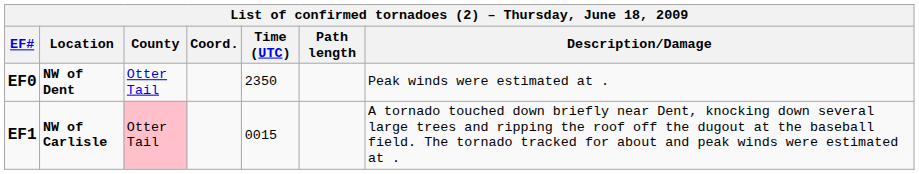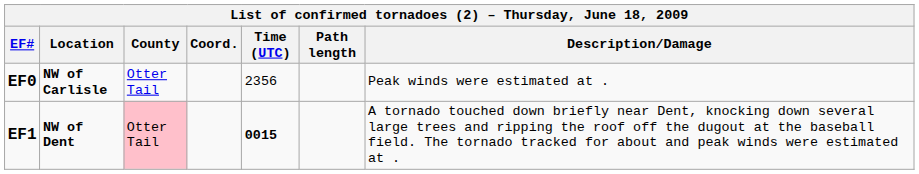(63, 82) NW of Dent -> (75, 82) NW of Carlisle
(261, 82) 2350 -> (261, 82) 2356
(75, 135) NW of Carlisle -> (63, 135) NW of Dent
(261, 135) normal -> (261, 135) bold
